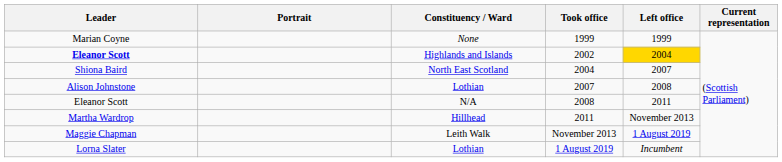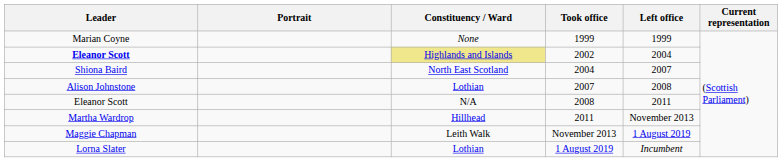(468, 54) no background -> (468, 54) khaki background
(661, 54) gold background -> (661, 54) no background
